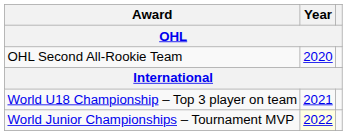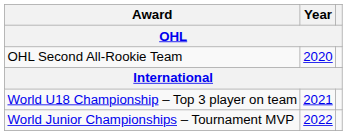(318, 120) lightyellow background -> (318, 120) no background
